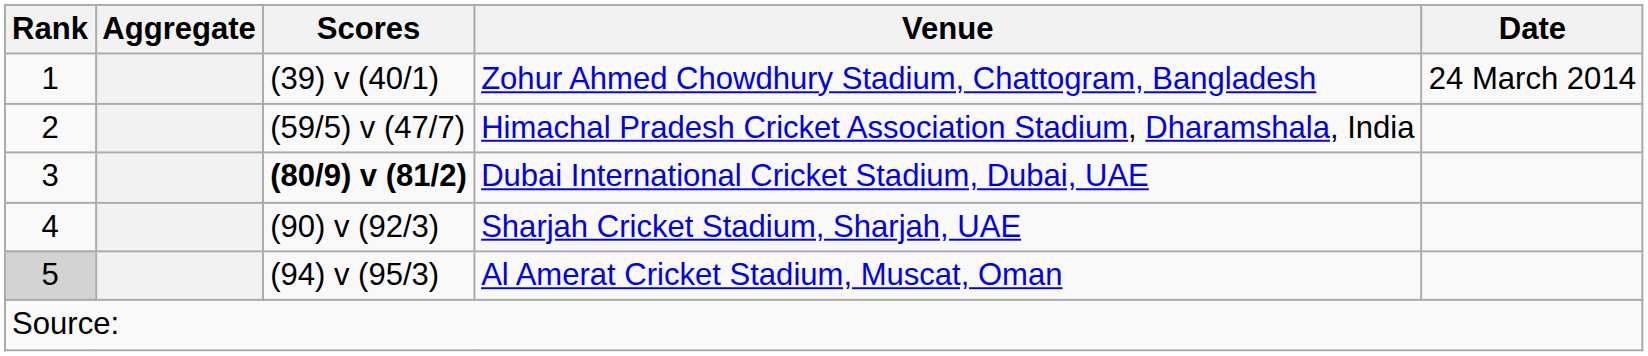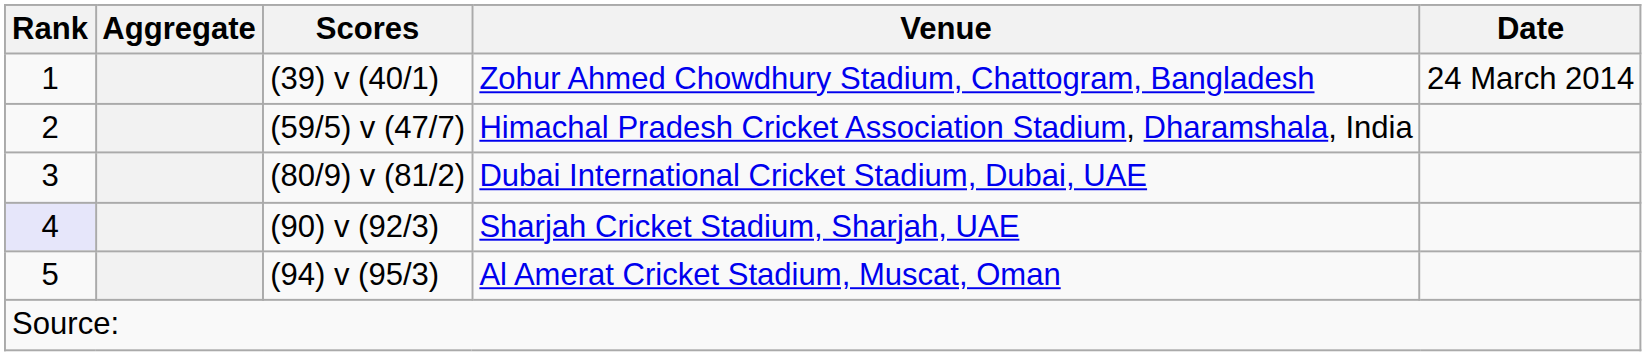(368, 176) bold -> (368, 176) normal
(50, 226) no background -> (50, 226) lavender background
(50, 275) lightgrey background -> (50, 275) no background
